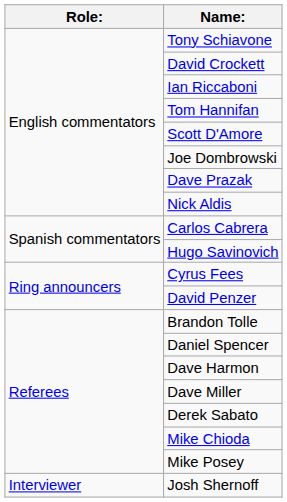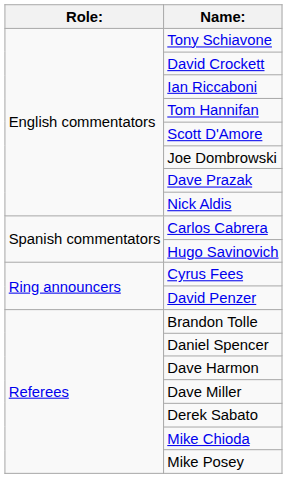- row: (213, 485)
